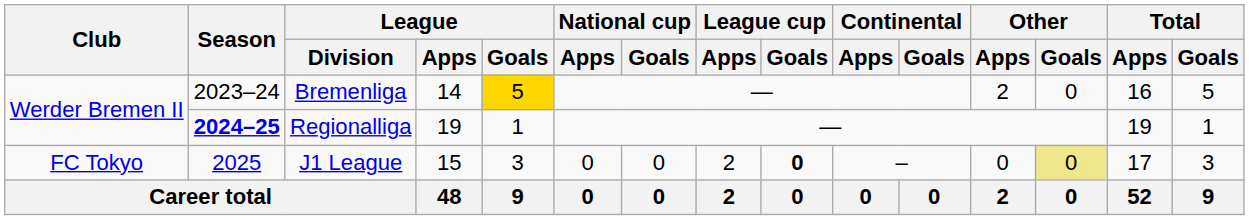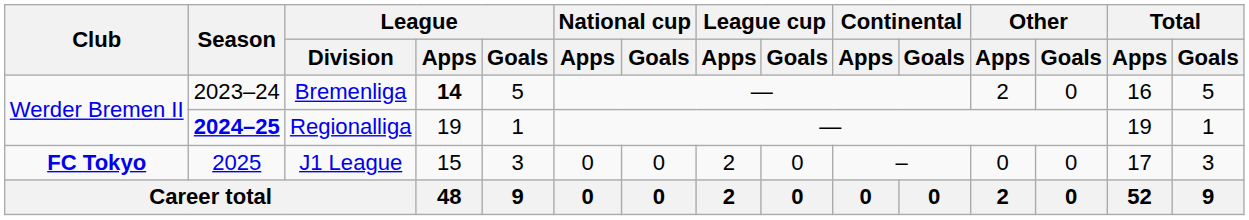(449, 92) normal -> (449, 92) bold
(518, 92) gold background -> (518, 92) no background
(97, 162) normal -> (97, 162) bold
(797, 162) bold -> (797, 162) normal
(1071, 162) khaki background -> (1071, 162) no background
